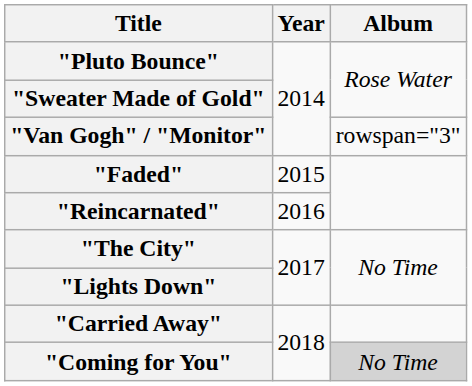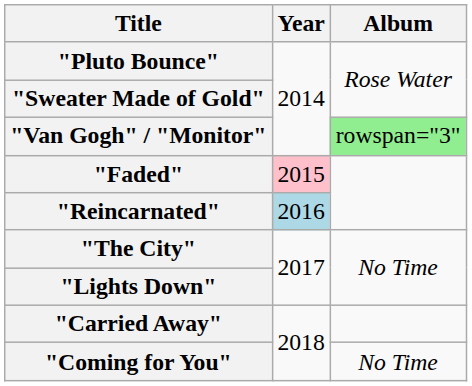(398, 135) no background -> (398, 135) lightgreen background
(301, 173) no background -> (301, 173) pink background
(301, 211) no background -> (301, 211) lightblue background
(398, 361) lightgrey background -> (398, 361) no background
